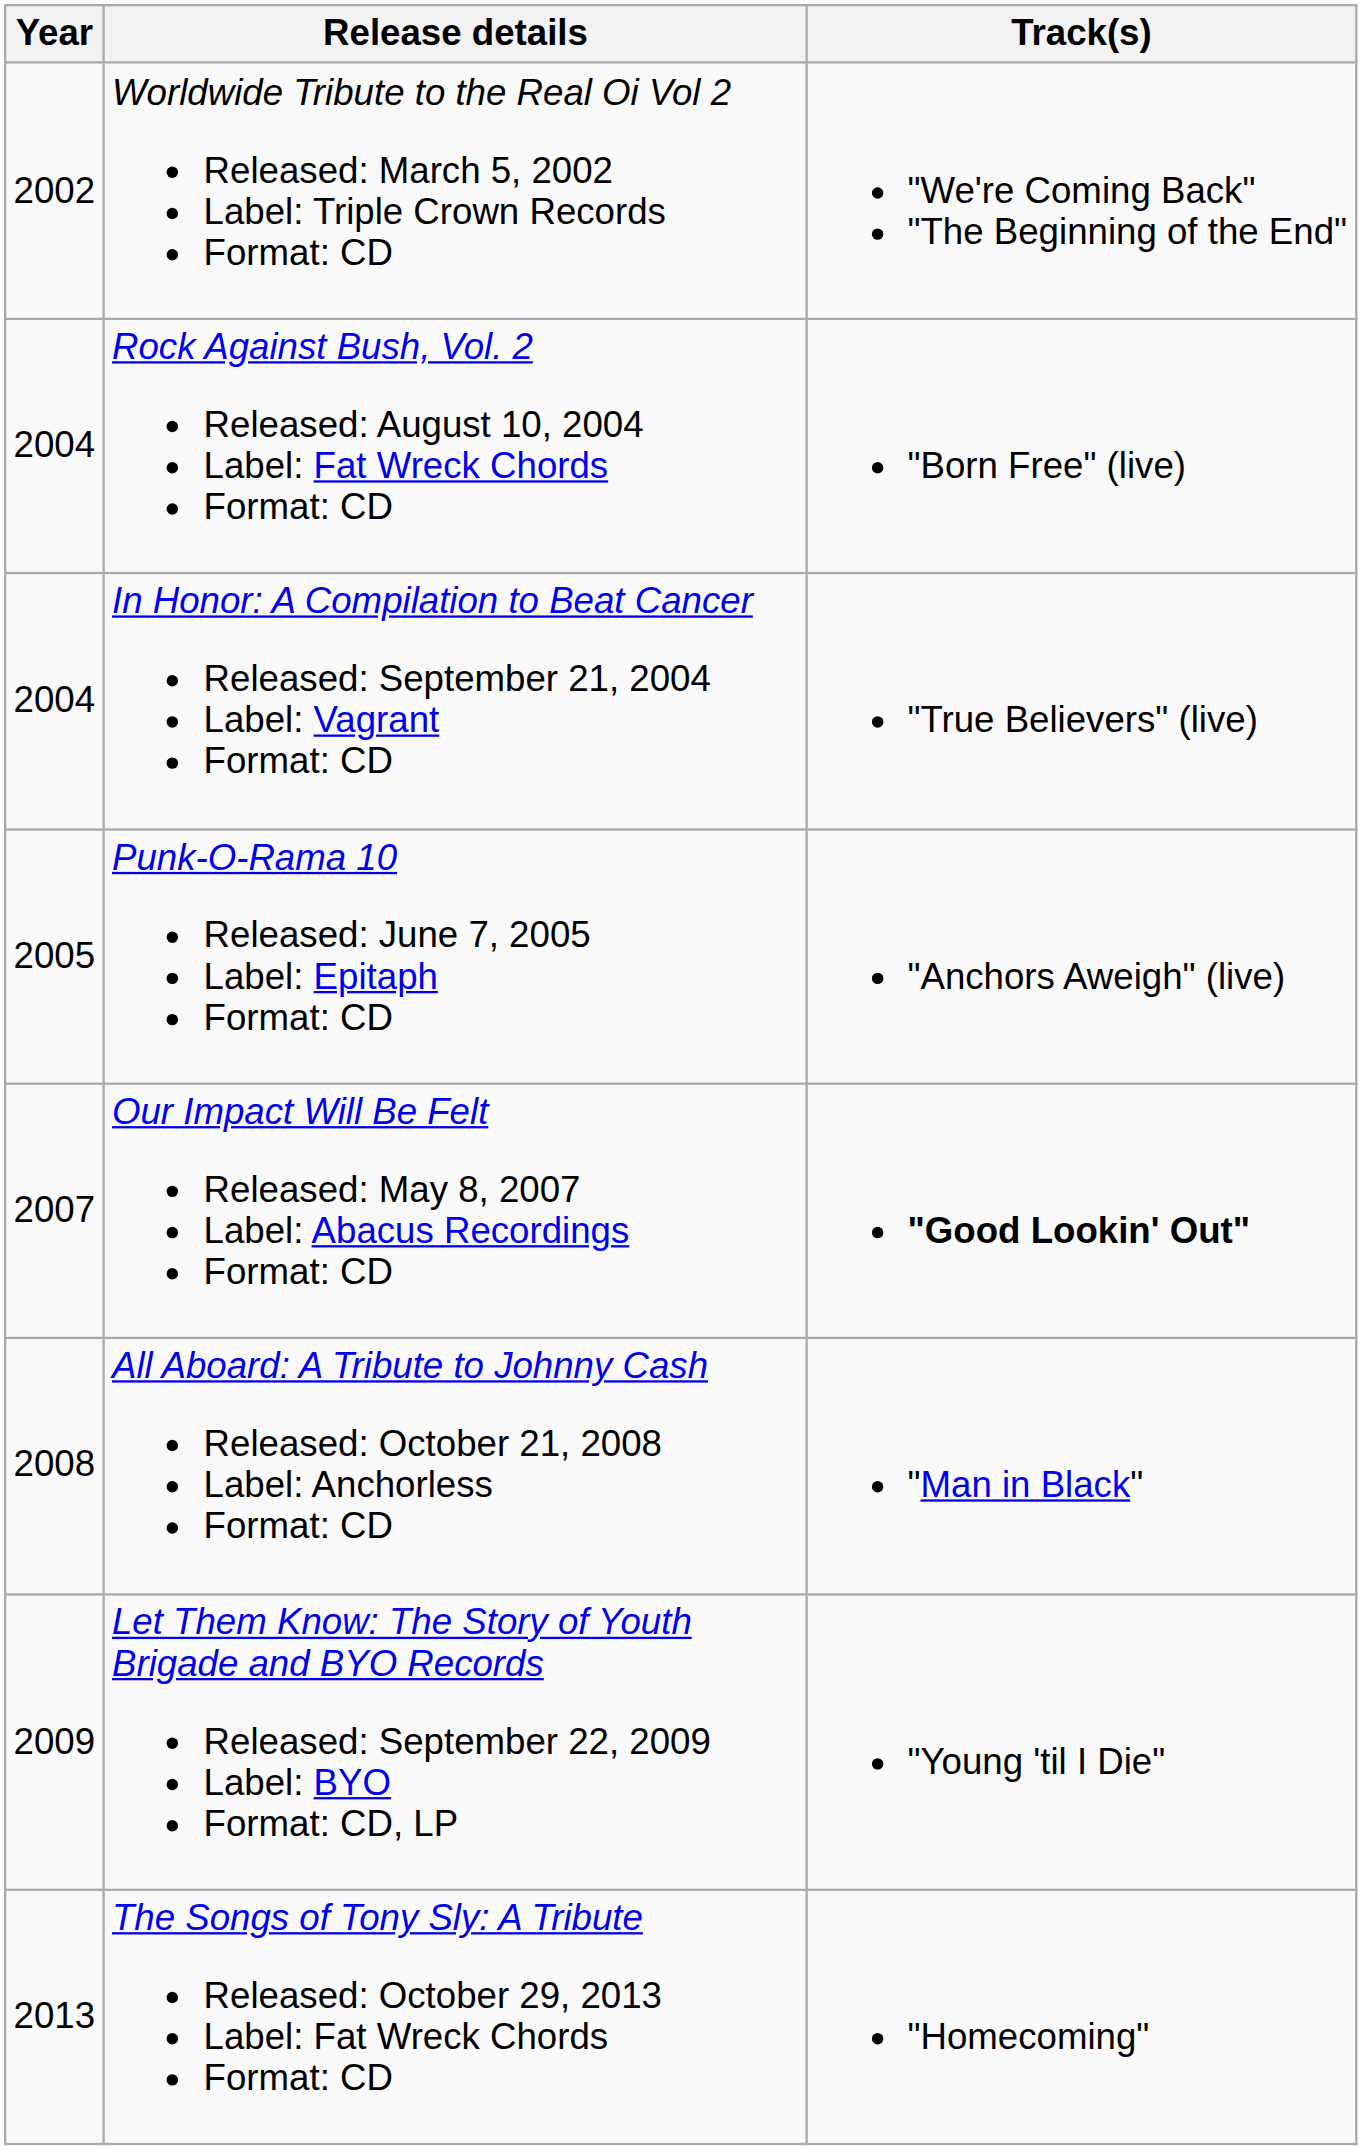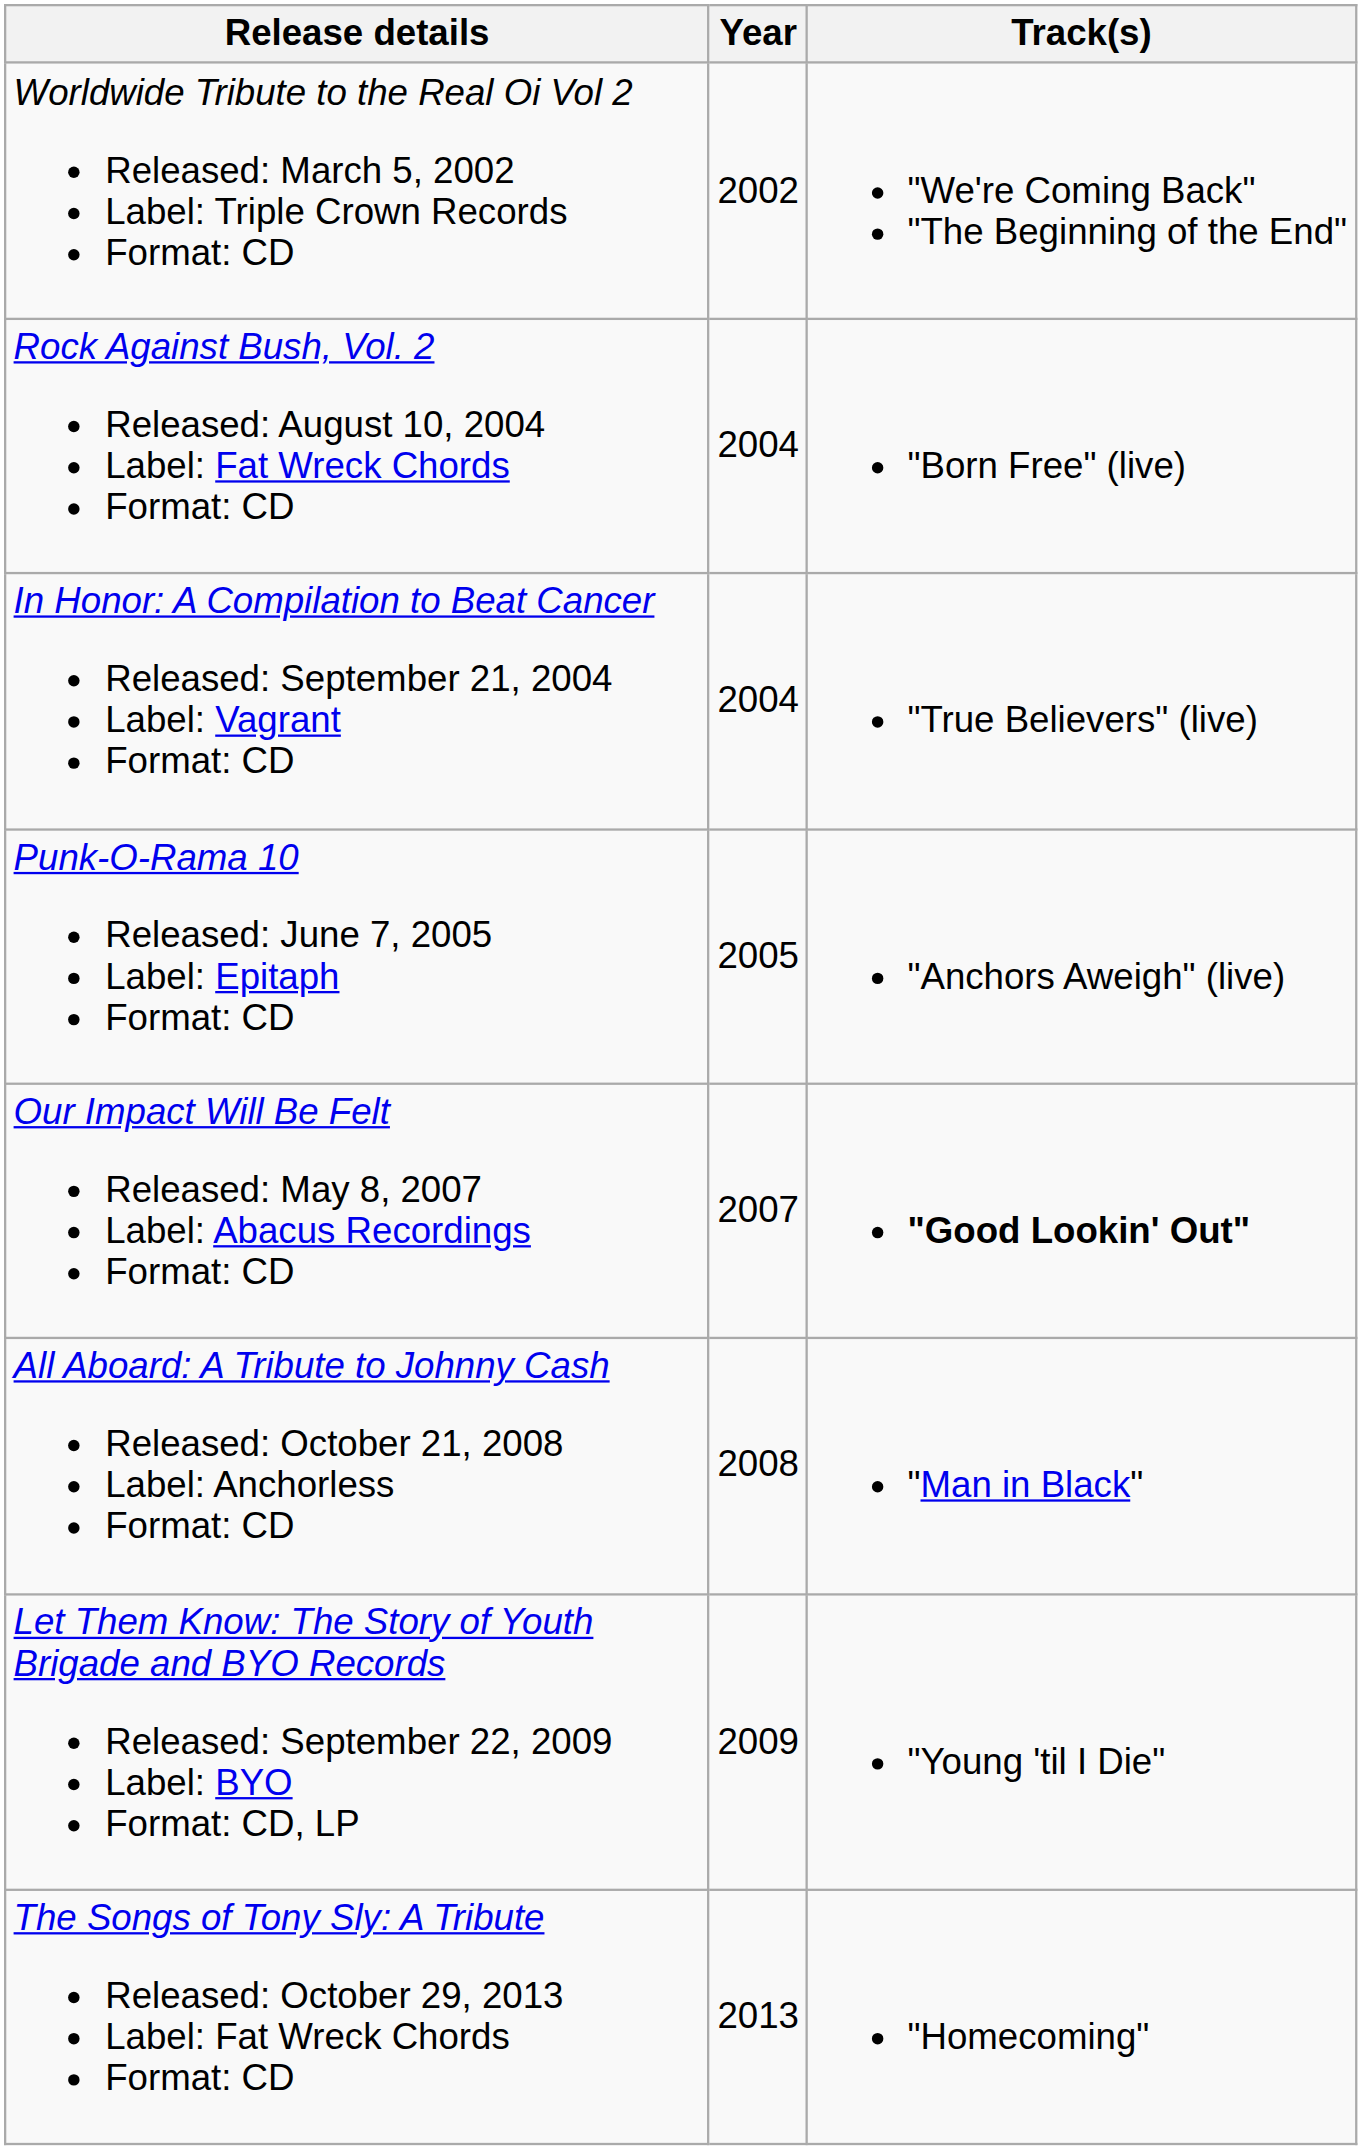columns swapped: (54, 33) <-> (455, 33)
